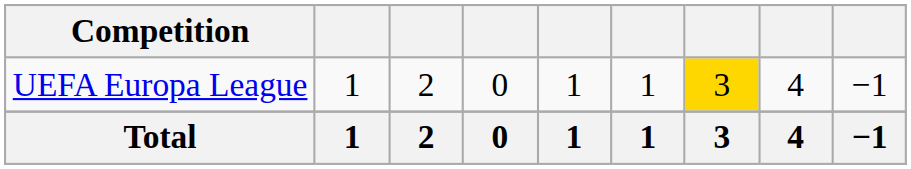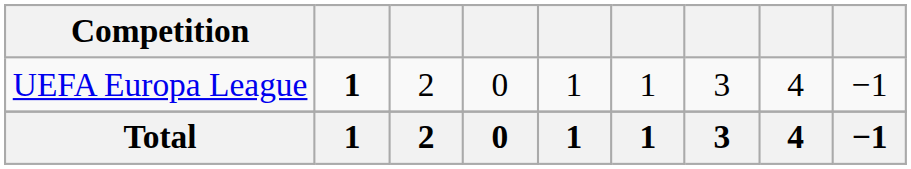(352, 84) normal -> (352, 84) bold
(722, 84) gold background -> (722, 84) no background
